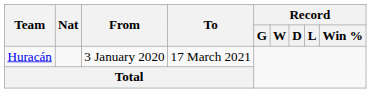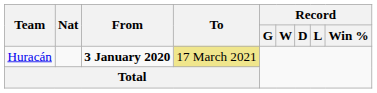(124, 56) normal -> (127, 56) bold
(211, 56) no background -> (217, 56) khaki background
